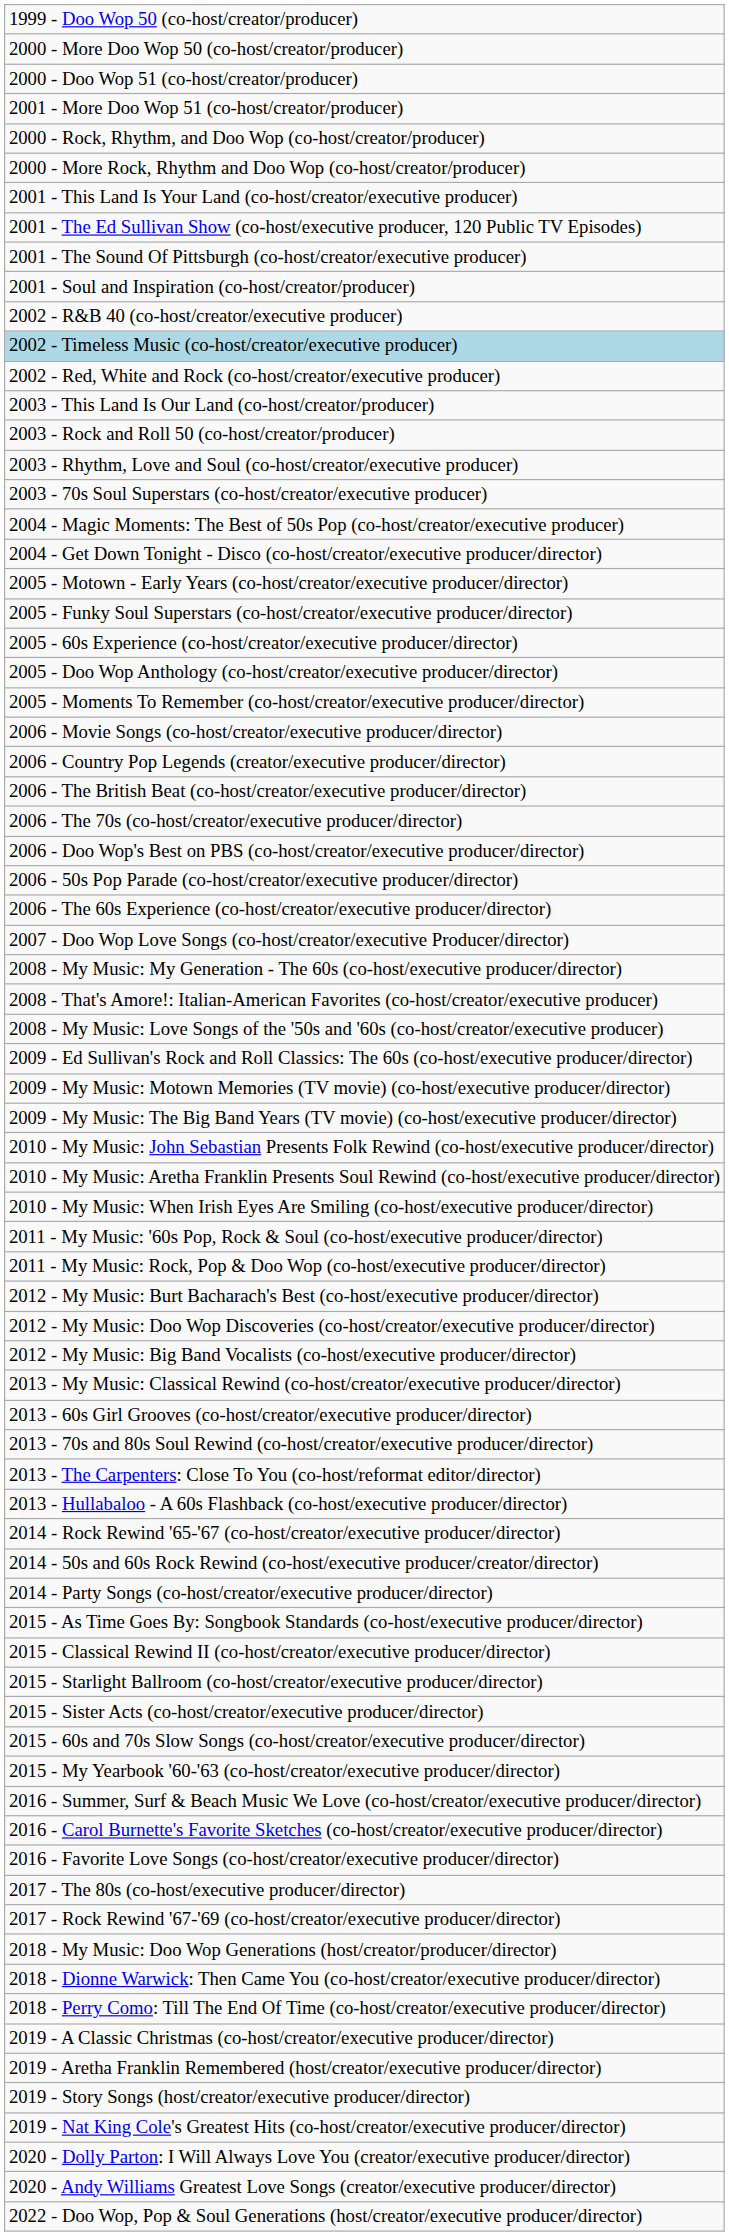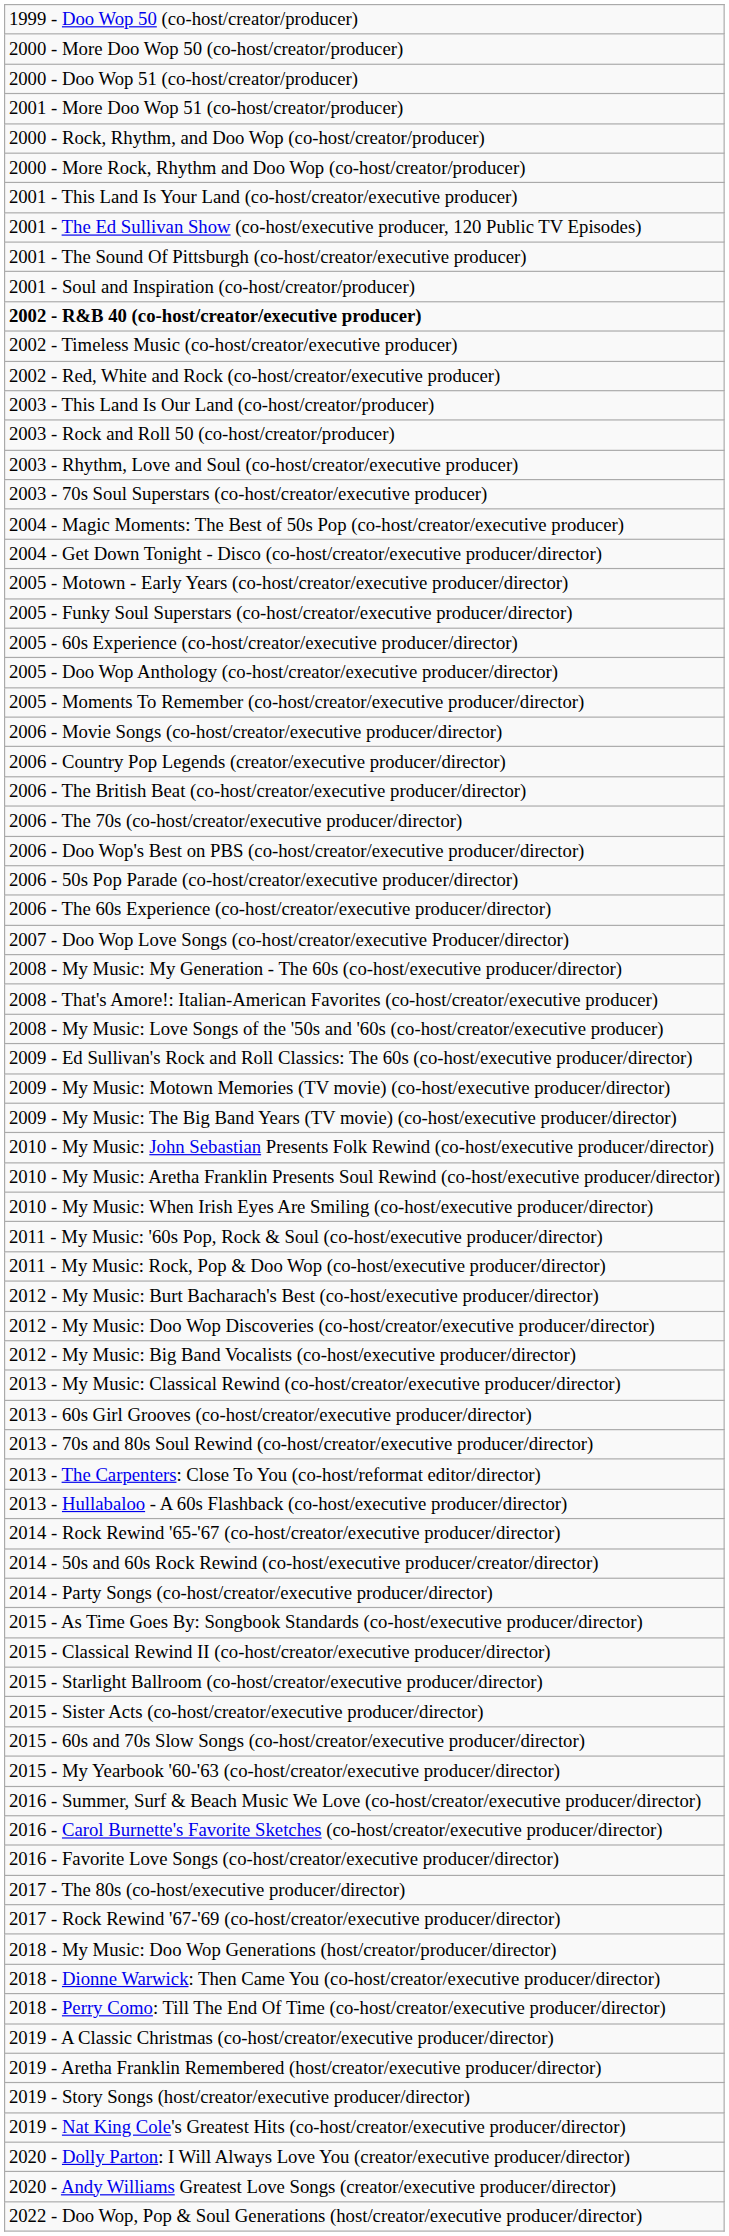(206, 316) normal -> (215, 316) bold
(233, 345) lightblue background -> (233, 345) no background
